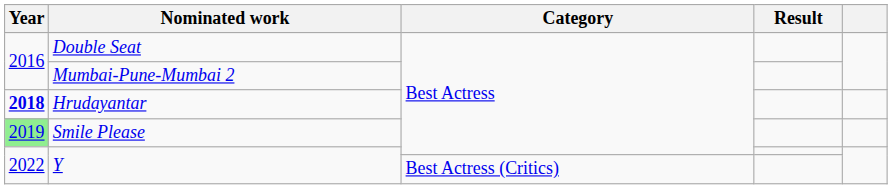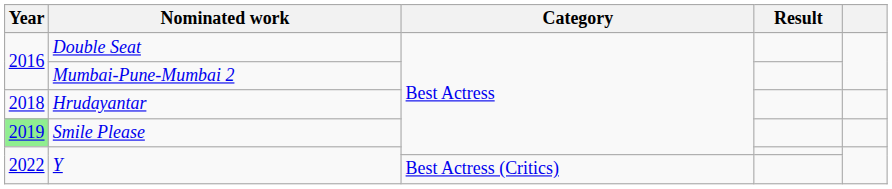(27, 103) bold -> (27, 103) normal
